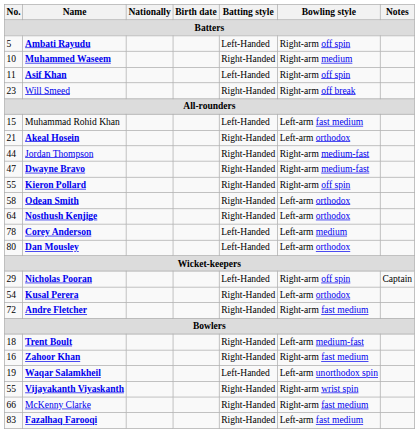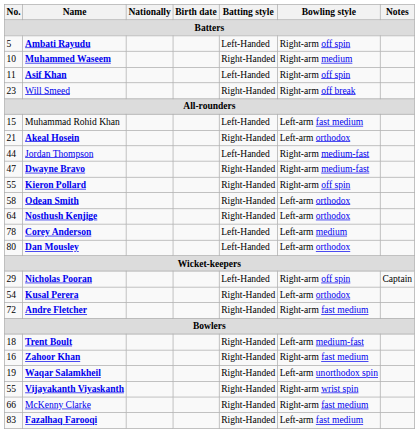(248, 153) Right-Handed -> (246, 153) Left-Handed
(246, 373) Left-Handed -> (248, 373) Right-Handed
